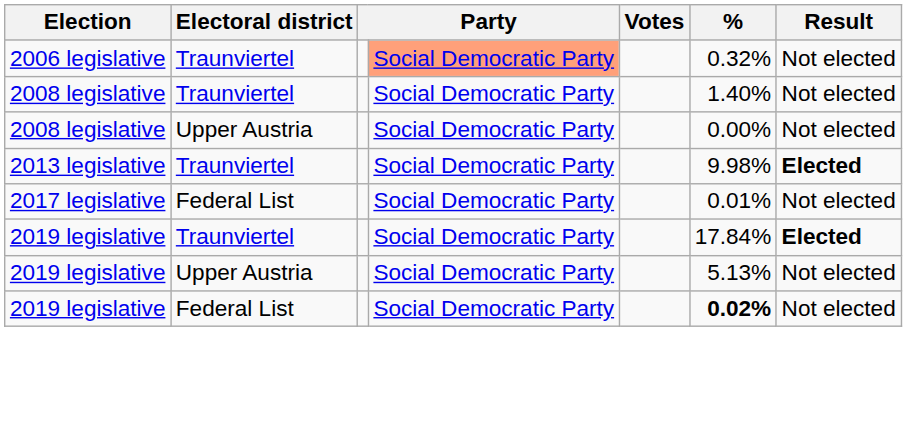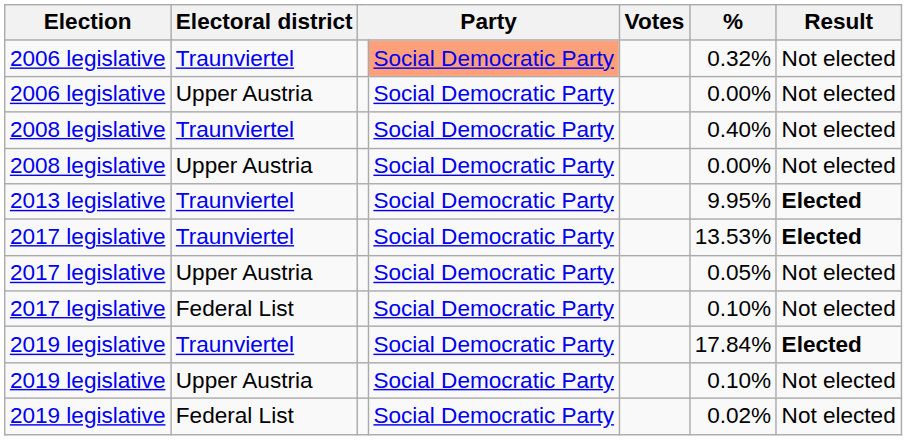+ row: (88, 93)
(739, 93) 1.40% -> (739, 129) 0.40%
(739, 165) 9.98% -> (739, 201) 9.95%
+ row: (88, 237)
+ row: (88, 272)
(739, 201) 0.01% -> (739, 308) 0.10%
(739, 272) 5.13% -> (739, 380) 0.10%
(739, 308) bold -> (739, 415) normal
